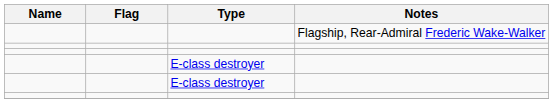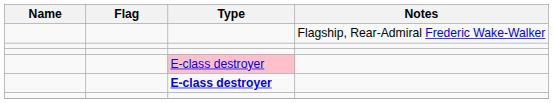(217, 63) no background -> (217, 63) pink background
(217, 83) normal -> (221, 83) bold
